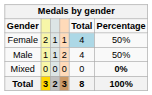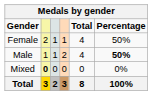(82, 40) lightblue background -> (82, 40) no background
(121, 55) normal -> (121, 55) bold
(46, 69) normal -> (46, 69) bold
(121, 69) bold -> (121, 69) normal
